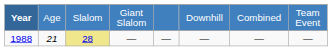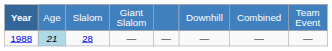(52, 38) no background -> (52, 38) lightblue background
(88, 38) khaki background -> (88, 38) no background
